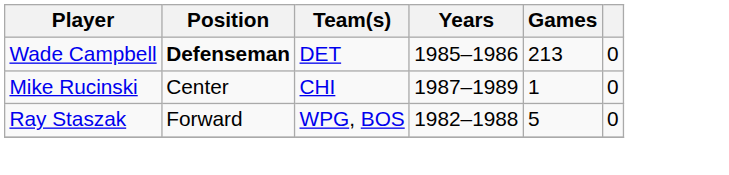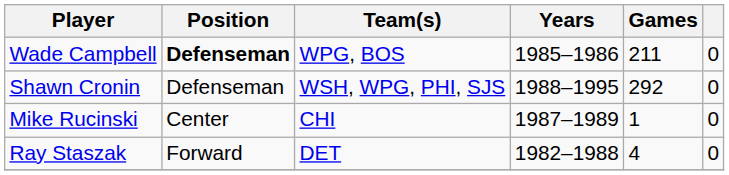(320, 53) DET -> (352, 53) WPG, BOS
(545, 53) 213 -> (645, 53) 211
+ row: (75, 86)
(352, 119) WPG, BOS -> (320, 152) DET
(534, 119) 5 -> (634, 152) 4
